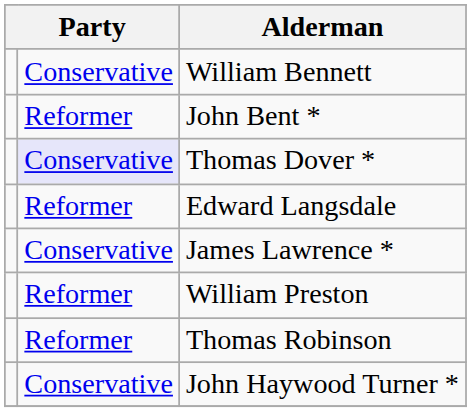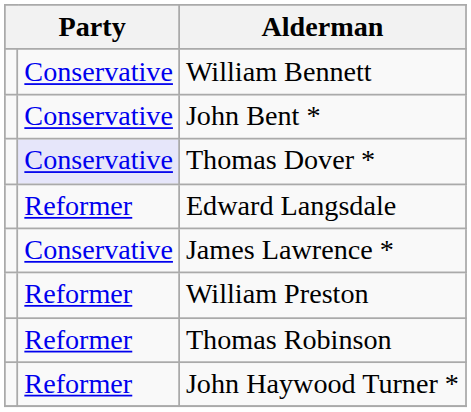(78, 116) Reformer -> (99, 116) Conservative
(99, 384) Conservative -> (78, 384) Reformer
